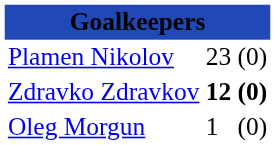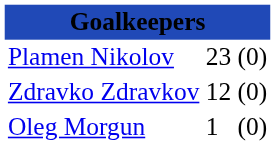(218, 91) bold -> (218, 91) normal
(252, 91) bold -> (252, 91) normal
